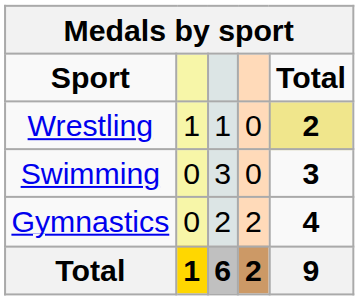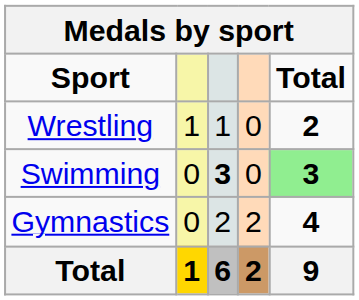(311, 126) khaki background -> (311, 126) no background
(223, 174) normal -> (223, 174) bold
(311, 174) no background -> (311, 174) lightgreen background
